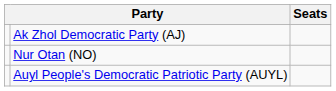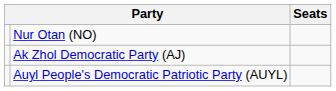rows swapped: (55, 55) <-> (99, 34)
